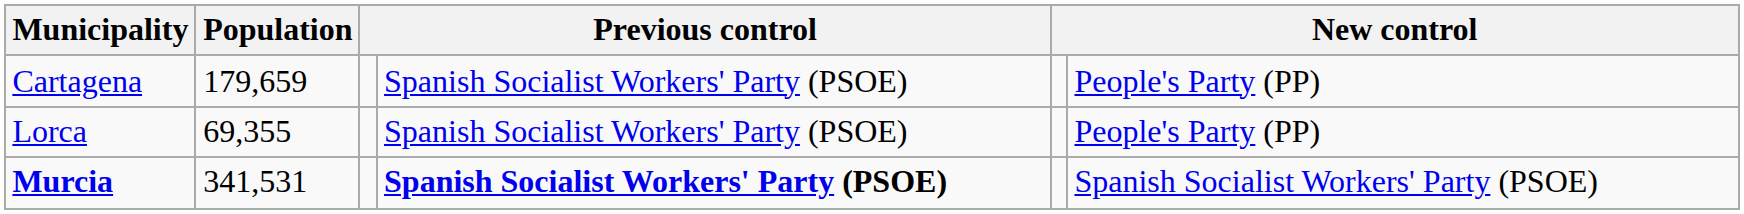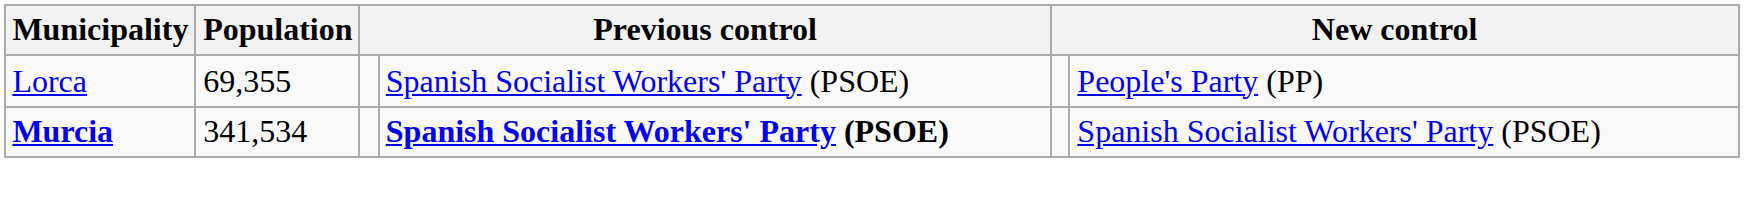- row: (77, 80)
(255, 182) 341,531 -> (255, 131) 341,534
